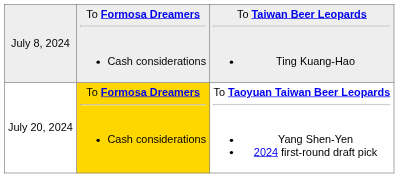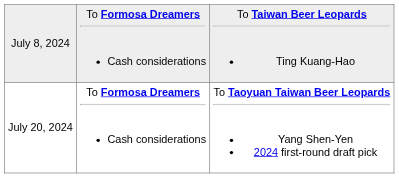(143, 116) gold background -> (143, 116) no background
